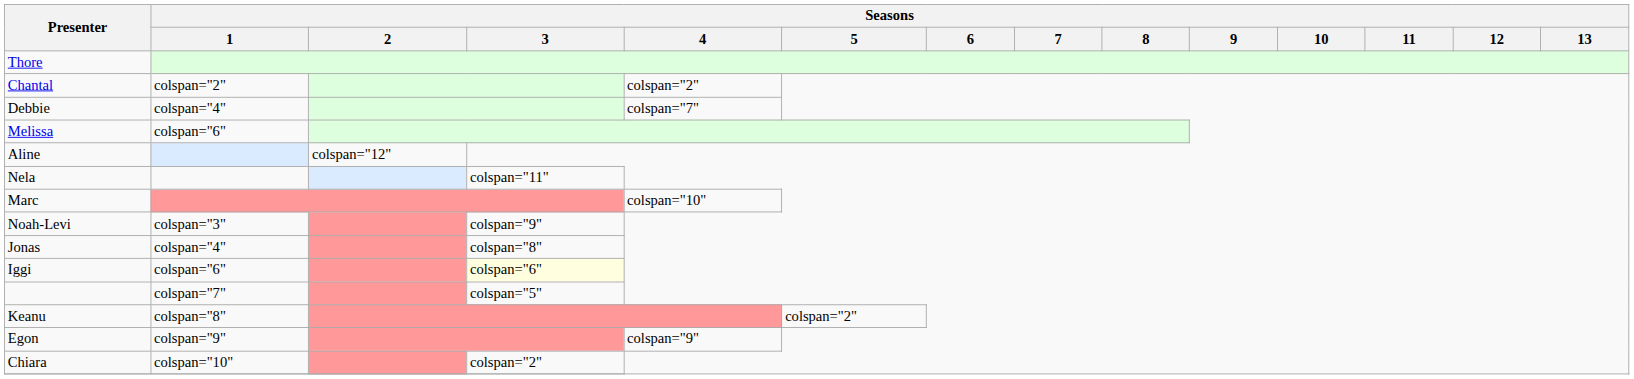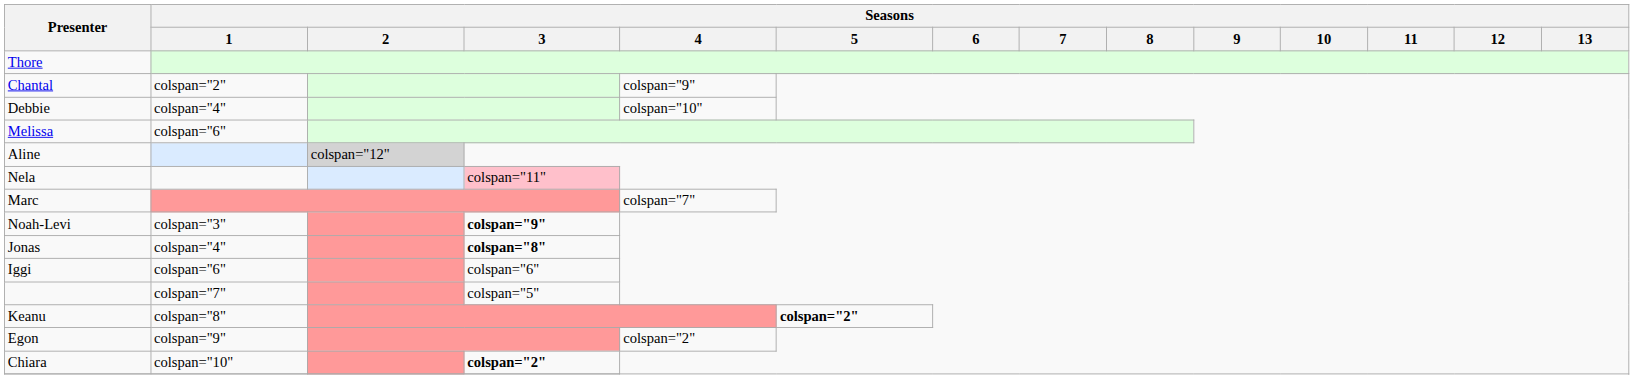(663, 85) colspan="2" -> (659, 85) colspan="9"
(663, 108) colspan="7" -> (663, 108) colspan="10"
(352, 154) no background -> (350, 154) lightgrey background
(509, 177) no background -> (507, 177) pink background
(667, 200) colspan="10" -> (659, 200) colspan="7"
(506, 223) normal -> (507, 223) bold
(506, 246) normal -> (507, 246) bold
(506, 270) lightyellow background -> (503, 270) no background
(821, 316) normal -> (819, 316) bold
(663, 339) colspan="9" -> (659, 339) colspan="2"
(506, 362) normal -> (507, 362) bold
